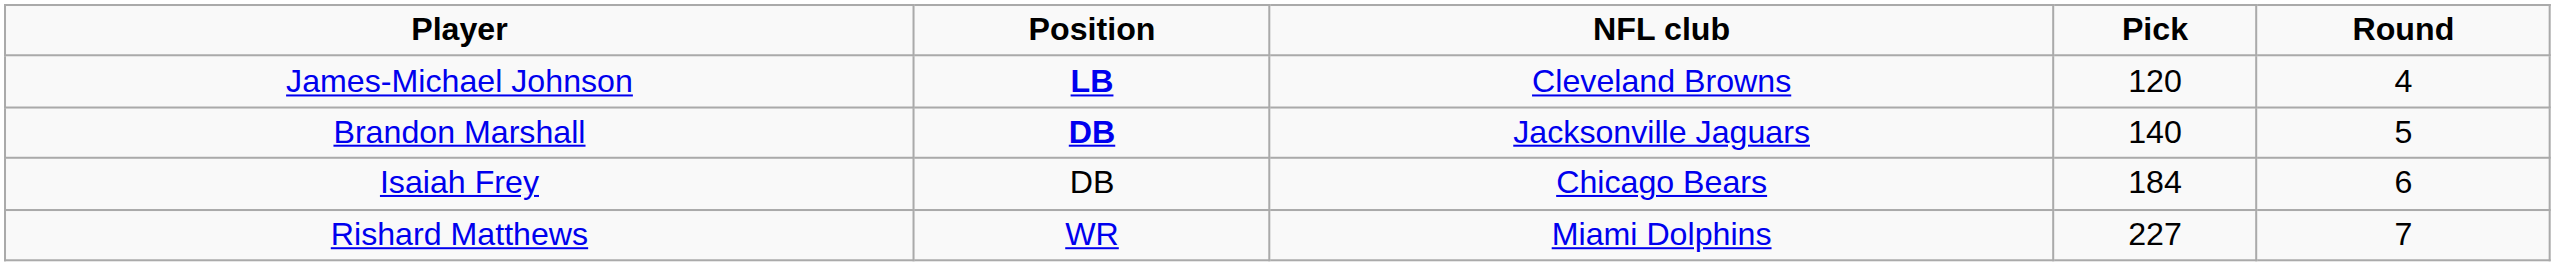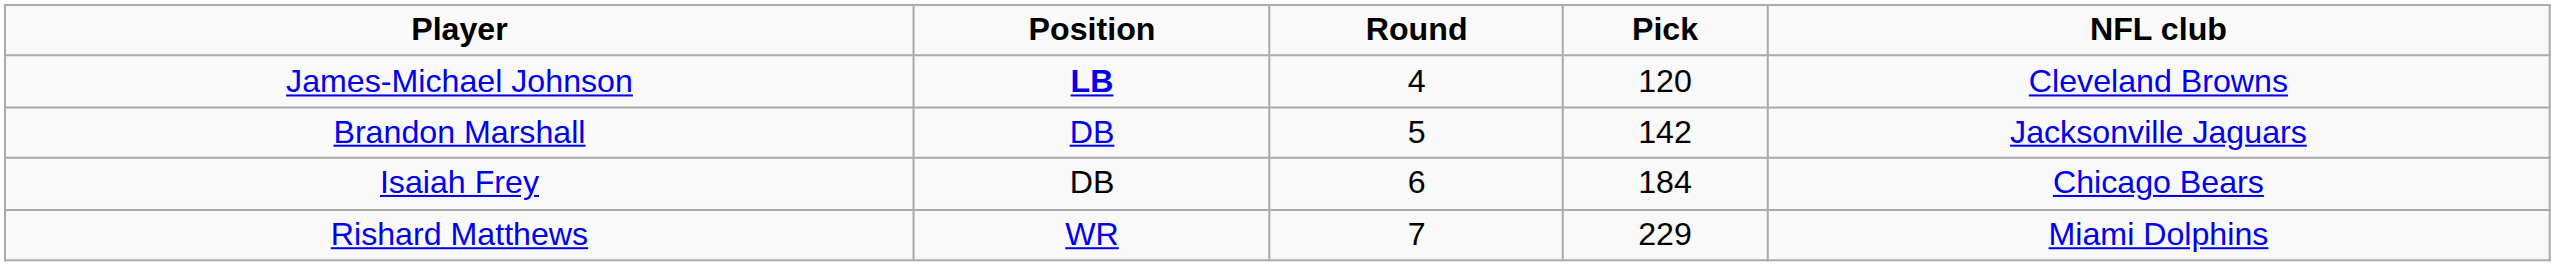columns swapped: (2403, 30) <-> (1662, 30)
(1092, 132) bold -> (1092, 132) normal
(2155, 132) 140 -> (1665, 132) 142
(2155, 234) 227 -> (1665, 234) 229
